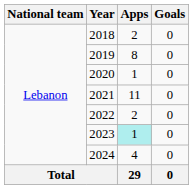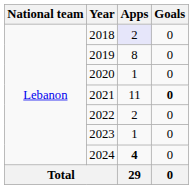(134, 34) no background -> (134, 34) lavender background
(170, 94) normal -> (170, 94) bold
(134, 134) paleturquoise background -> (134, 134) no background
(134, 154) normal -> (134, 154) bold
